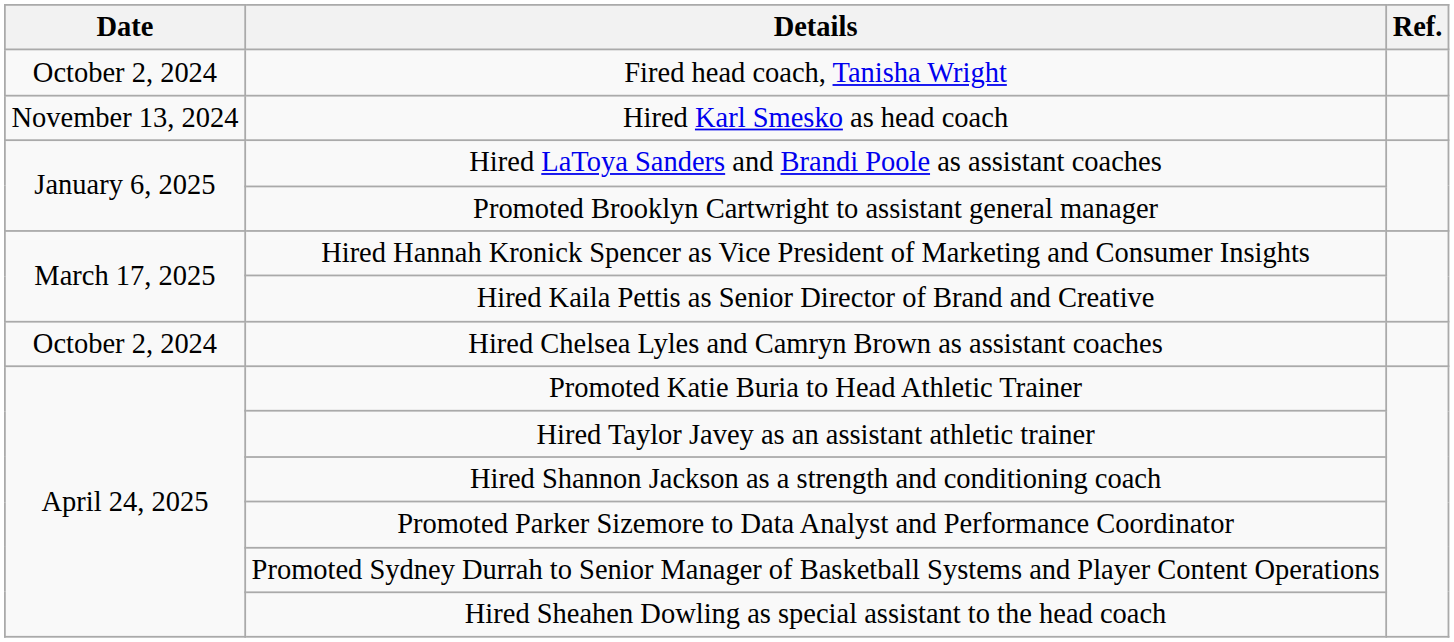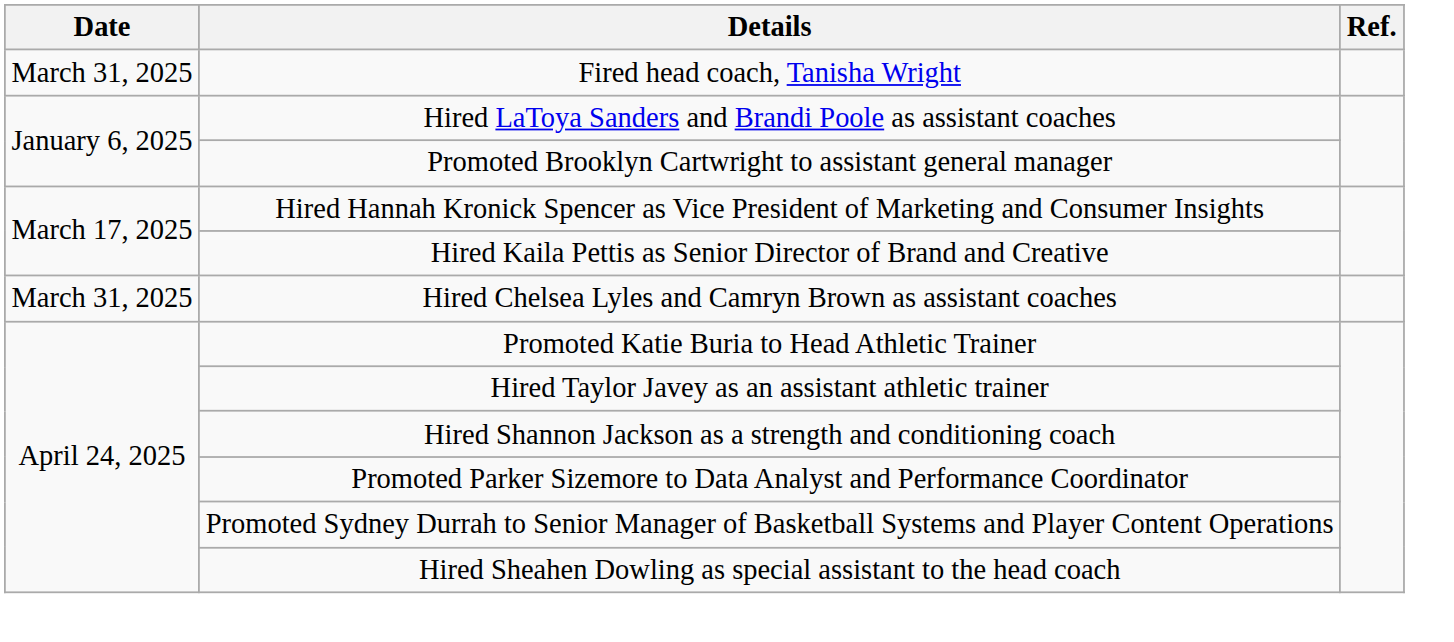(125, 72) October 2, 2024 -> (102, 72) March 31, 2025
- row: (816, 117)
(125, 343) October 2, 2024 -> (102, 298) March 31, 2025
